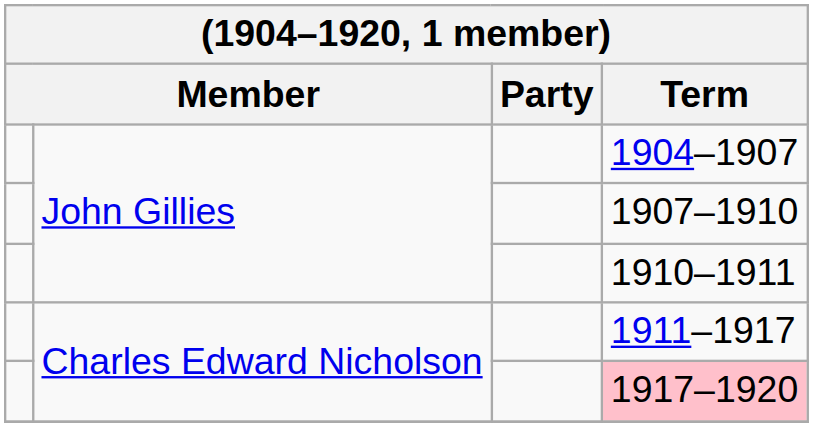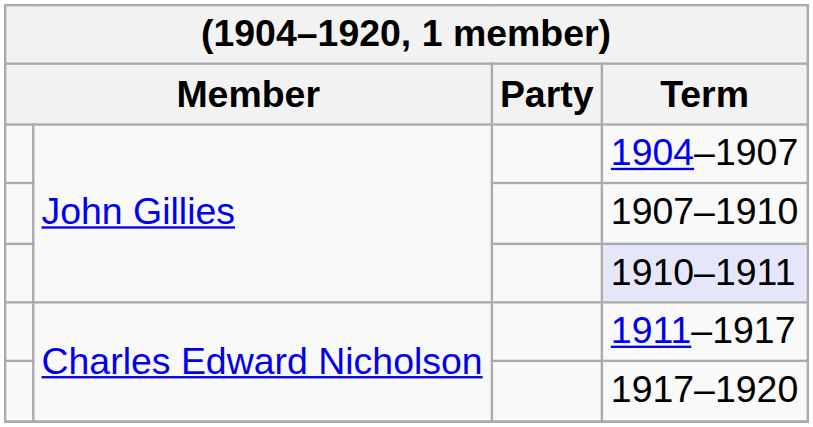(703, 271) no background -> (703, 271) lavender background
(705, 390) pink background -> (705, 390) no background
